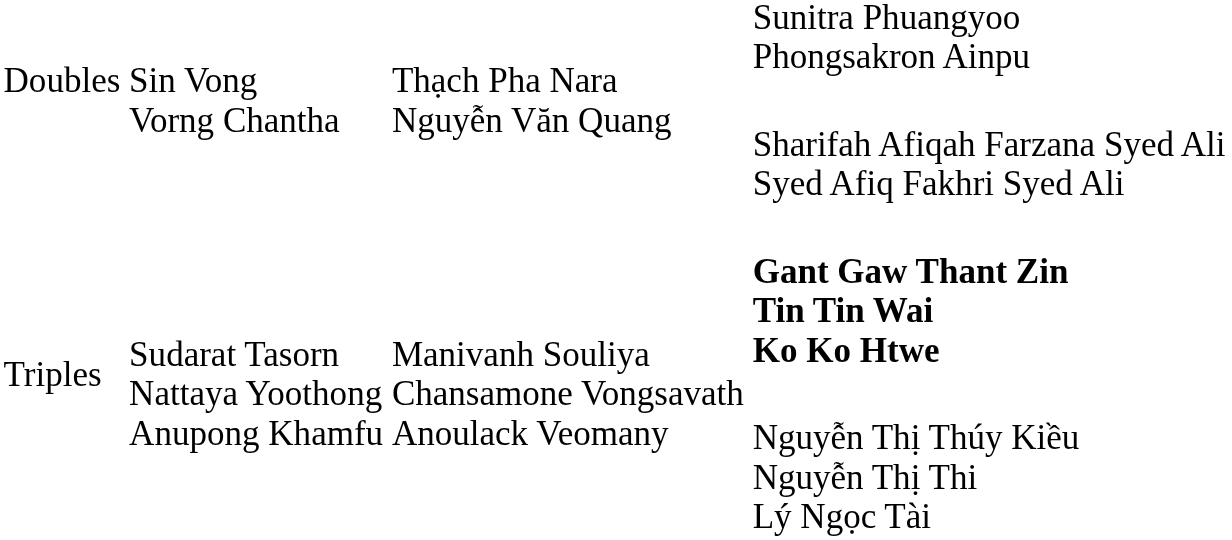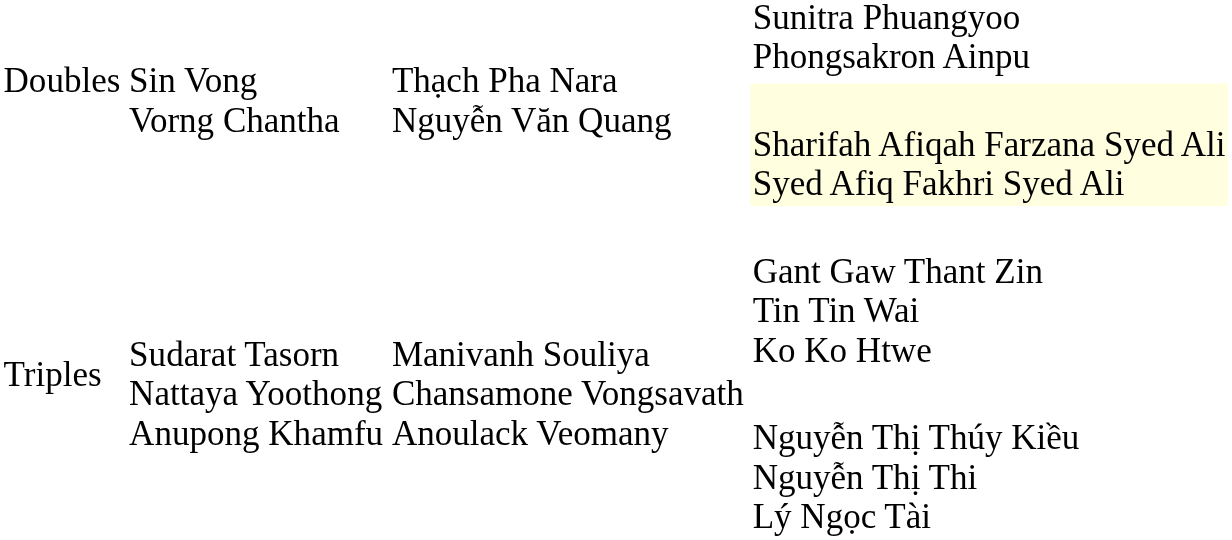(989, 163) no background -> (989, 163) lightyellow background
(911, 310) bold -> (898, 310) normal
